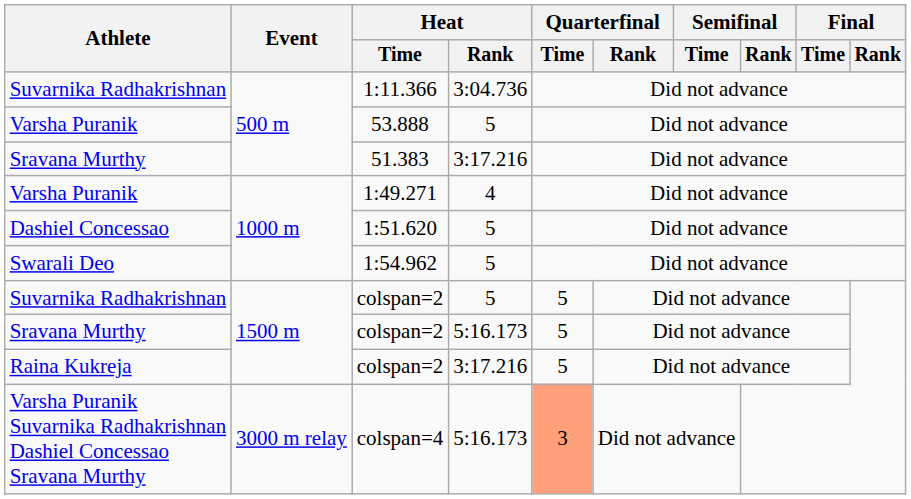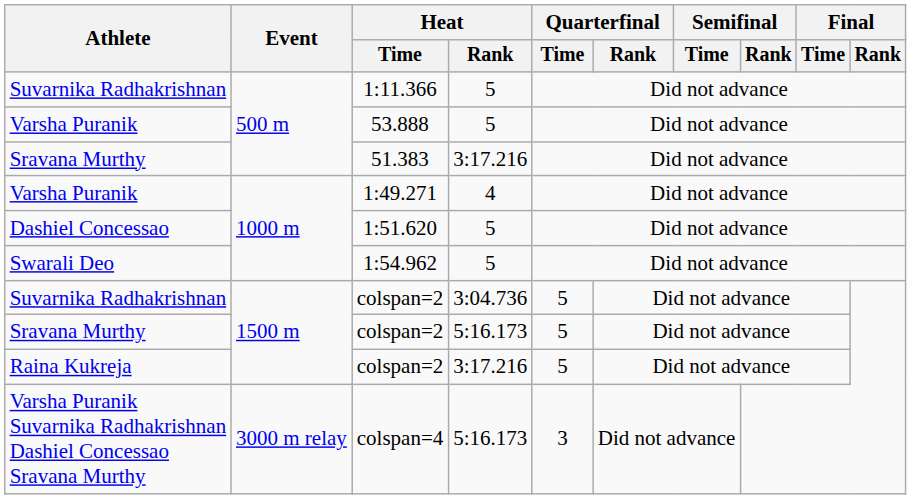(490, 89) 3:04.736 -> (490, 89) 5
(490, 297) 5 -> (490, 297) 3:04.736
(563, 439) lightsalmon background -> (563, 439) no background
